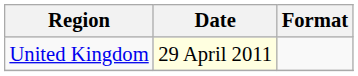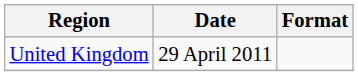(215, 53) lightyellow background -> (215, 53) no background
